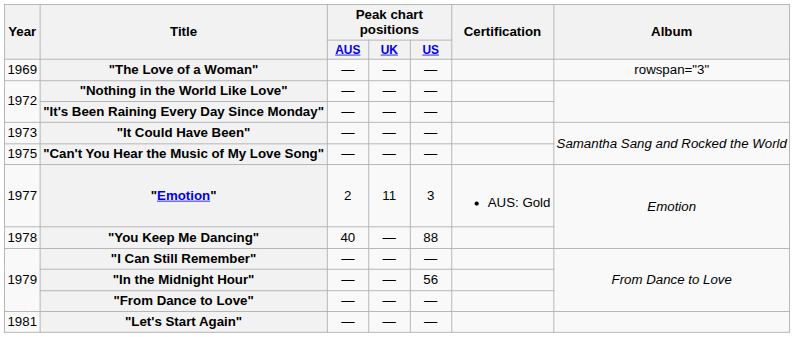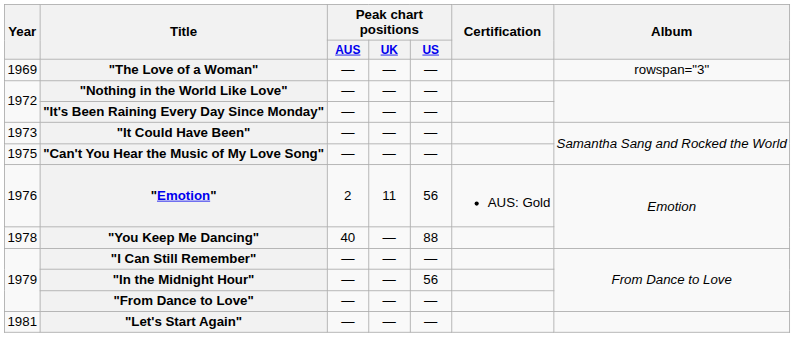(22, 195) 1977 -> (22, 195) 1976
(431, 195) 3 -> (431, 195) 56
